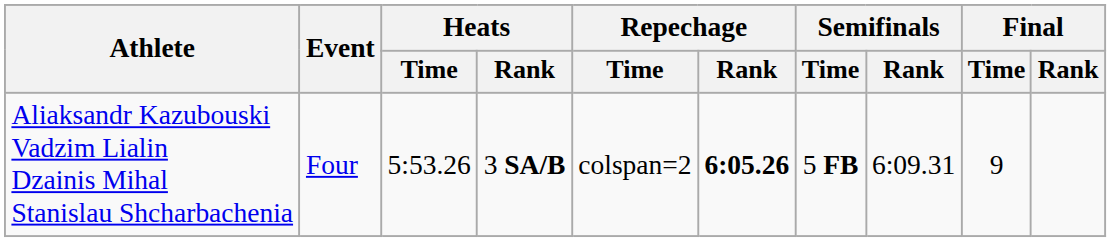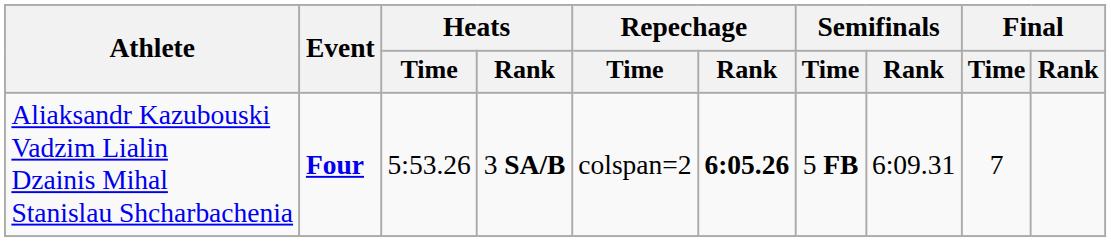(332, 164) normal -> (335, 164) bold
(997, 164) 9 -> (997, 164) 7
